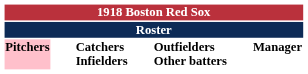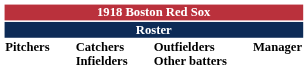(27, 47) pink background -> (27, 47) no background
